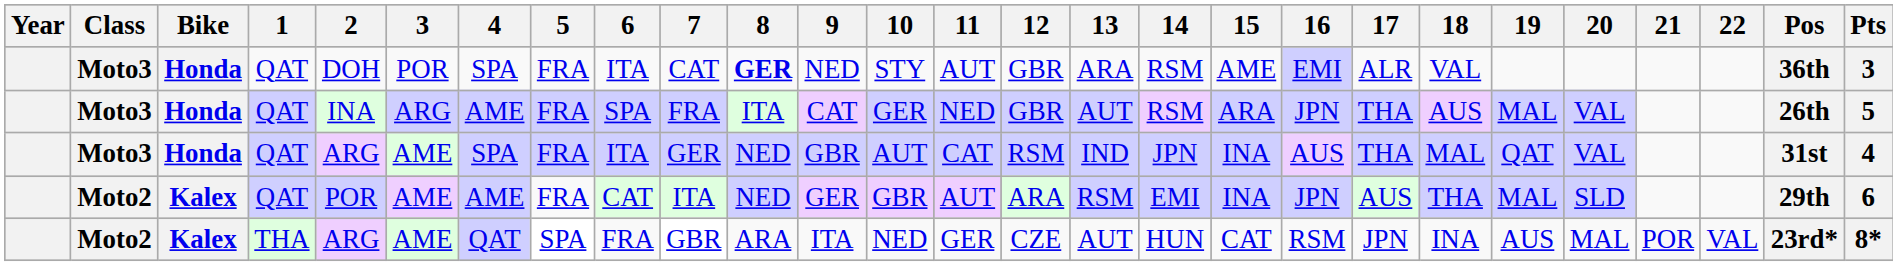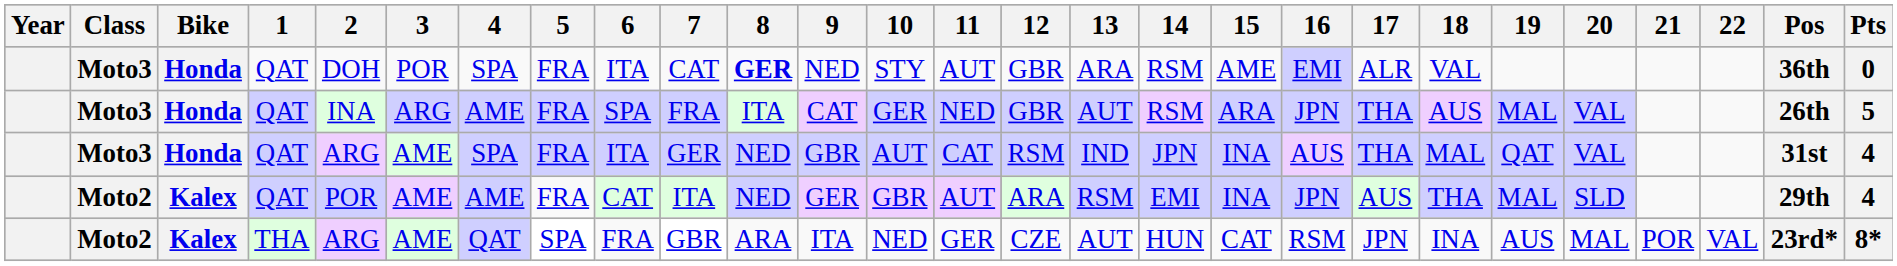(1868, 68) 3 -> (1868, 68) 0
(1868, 196) 6 -> (1868, 196) 4
